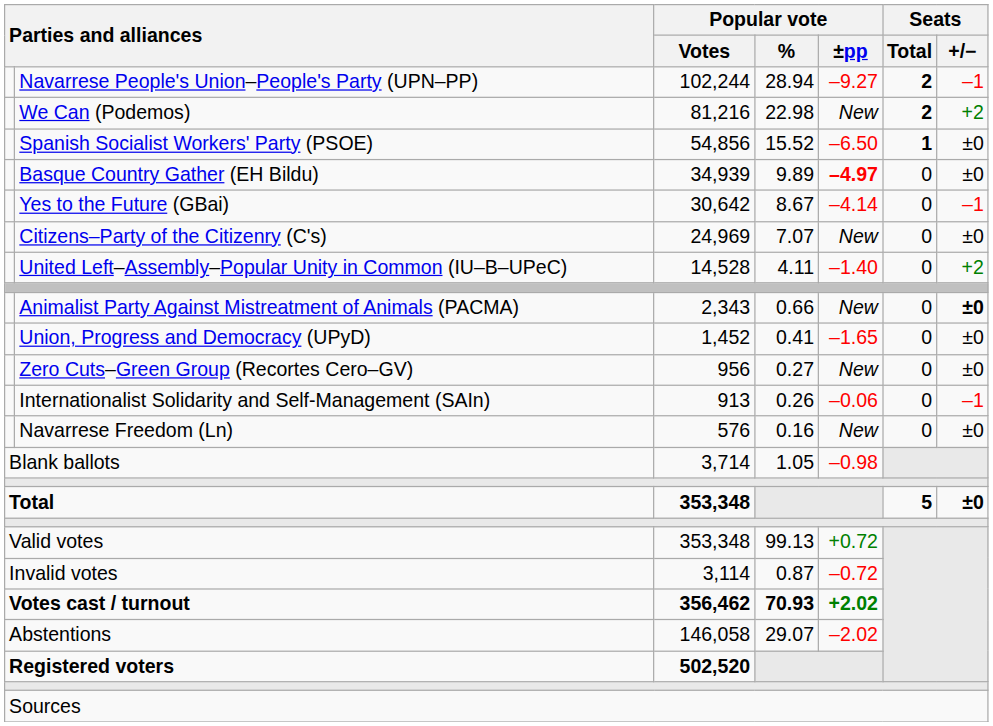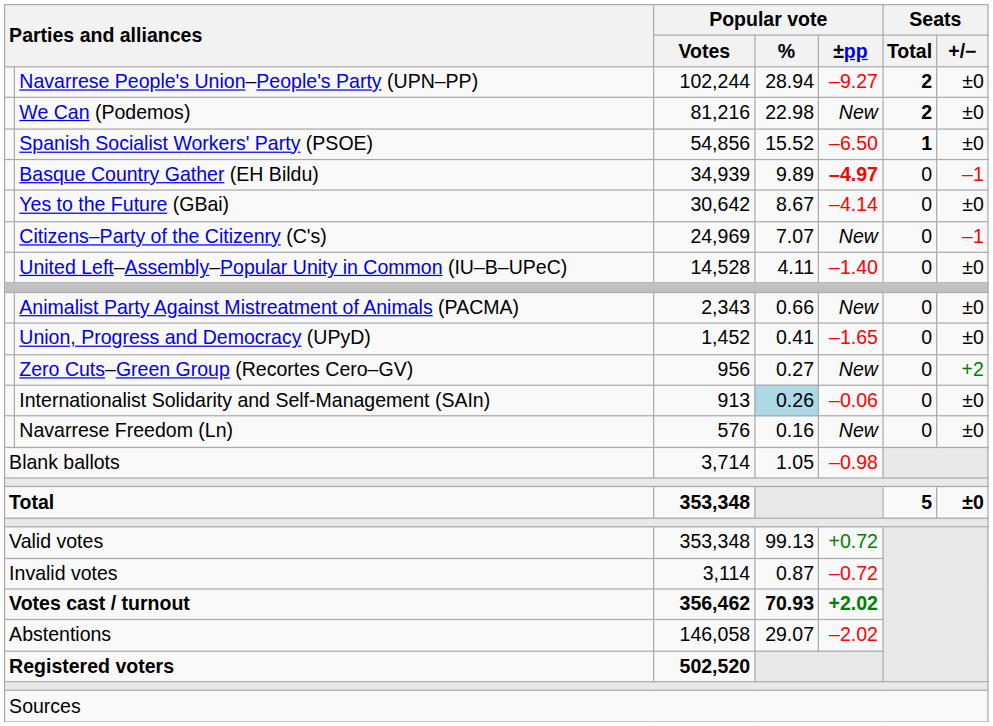(973, 81) –1 -> (973, 81) ±0
(973, 112) +2 -> (973, 112) ±0
(973, 174) ±0 -> (973, 174) –1
(973, 205) –1 -> (973, 205) ±0
(973, 236) ±0 -> (973, 236) –1
(973, 267) +2 -> (973, 267) ±0
(973, 307) bold -> (973, 307) normal
(973, 369) ±0 -> (973, 369) +2
(795, 400) no background -> (795, 400) lightblue background
(973, 400) –1 -> (973, 400) ±0
